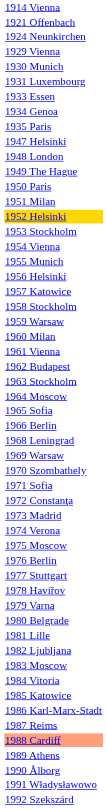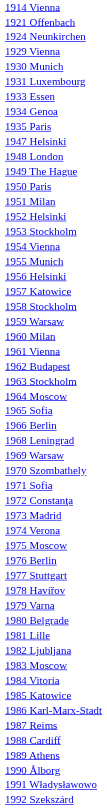(36, 216) gold background -> (36, 216) no background
(33, 740) lightsalmon background -> (33, 740) no background
